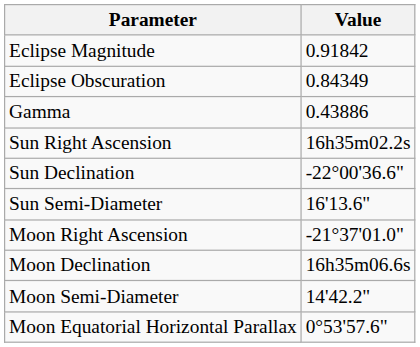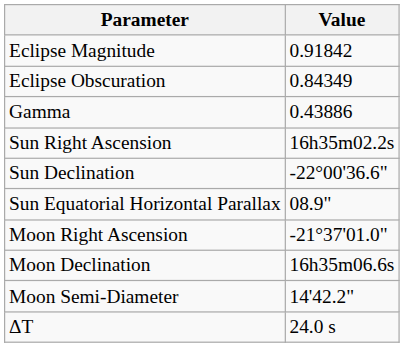- row: (86, 204)
+ row: (145, 204)
- row: (153, 326)
+ row: (21, 326)
